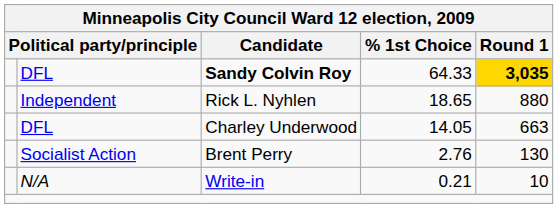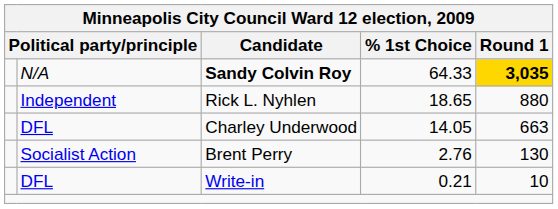(37, 73) DFL -> (35, 73) N/A
(35, 181) N/A -> (37, 181) DFL
